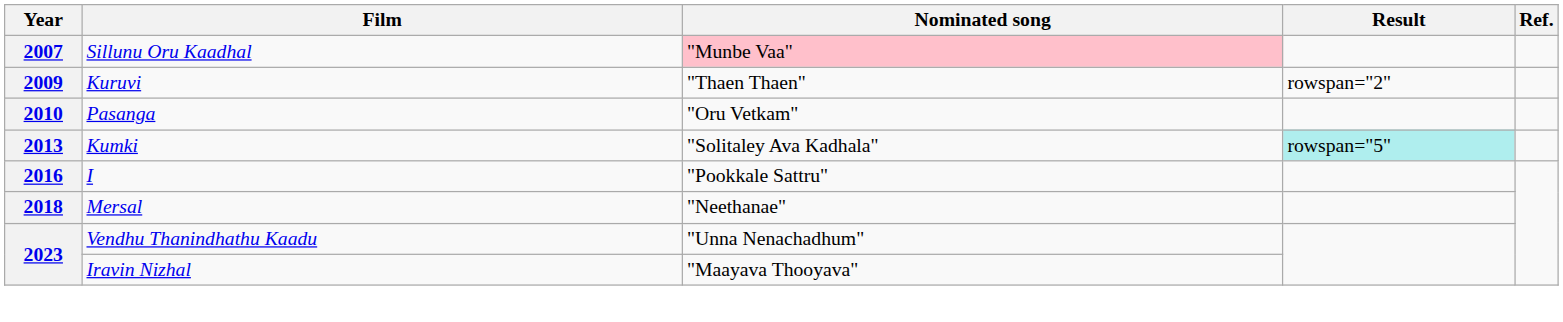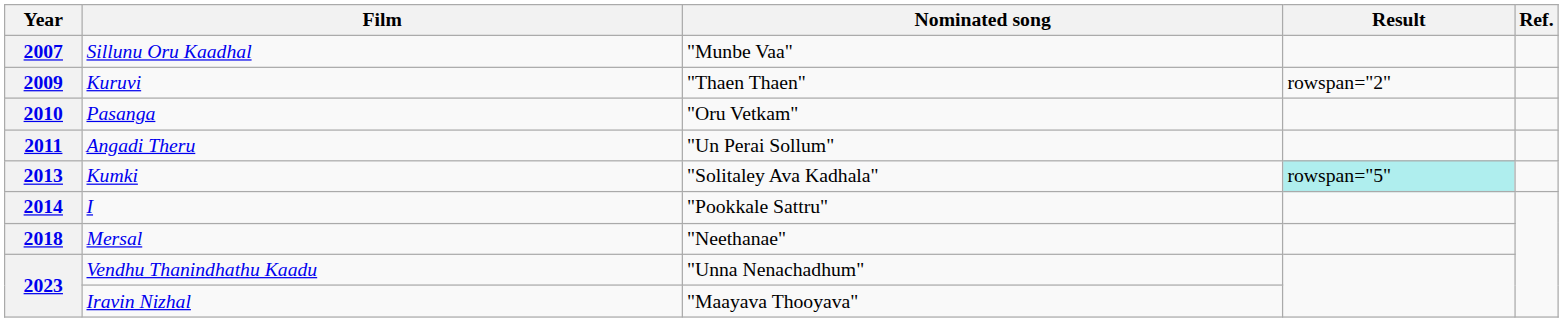(740, 51) pink background -> (740, 51) no background
+ row: (141, 144)
(43, 176) 2016 -> (43, 207) 2014
